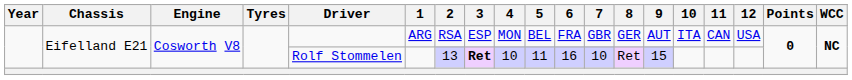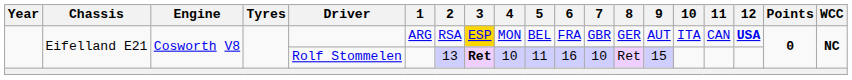(480, 37) no background -> (480, 37) gold background
(749, 37) normal -> (749, 37) bold
